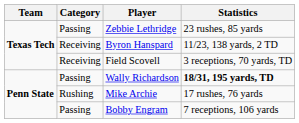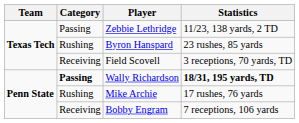(223, 29) 23 rushes, 85 yards -> (231, 29) 11/23, 138 yards, 2 TD
(80, 45) Receiving -> (76, 45) Rushing
(231, 45) 11/23, 138 yards, 2 TD -> (223, 45) 23 rushes, 85 yards
(75, 77) normal -> (76, 77) bold
(75, 110) Passing -> (80, 110) Receiving
